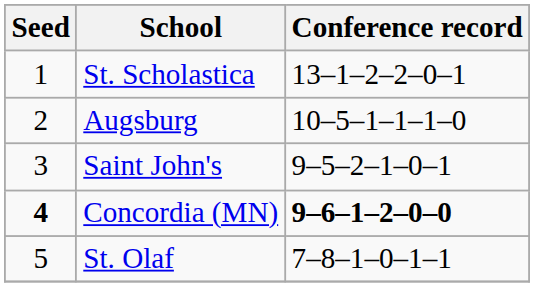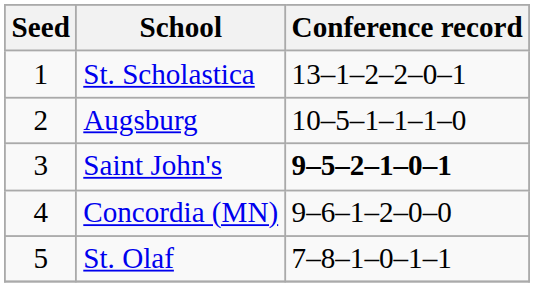(372, 166) normal -> (372, 166) bold
(41, 212) bold -> (41, 212) normal
(372, 212) bold -> (372, 212) normal
